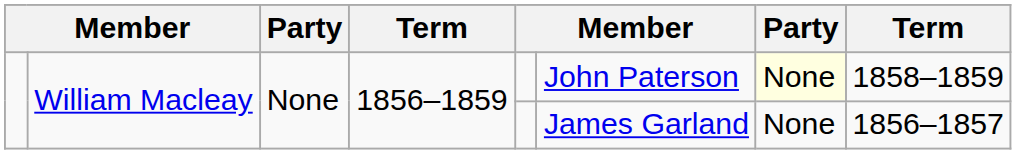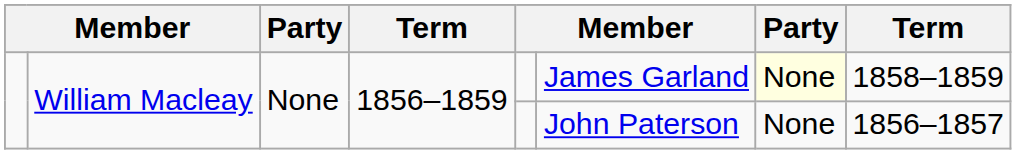(641, 76) John Paterson -> (646, 76) James Garland
(646, 124) James Garland -> (641, 124) John Paterson
